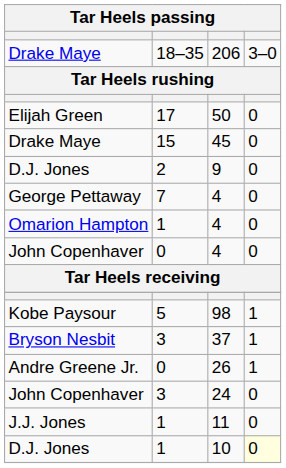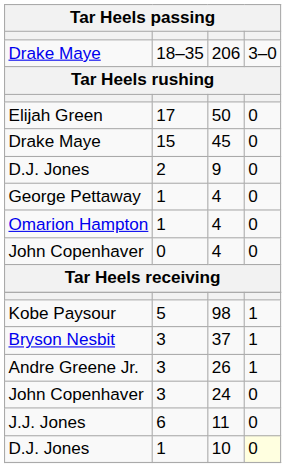(161, 196) 7 -> (161, 196) 1
(161, 367) 0 -> (161, 367) 3
(161, 421) 1 -> (161, 421) 6
